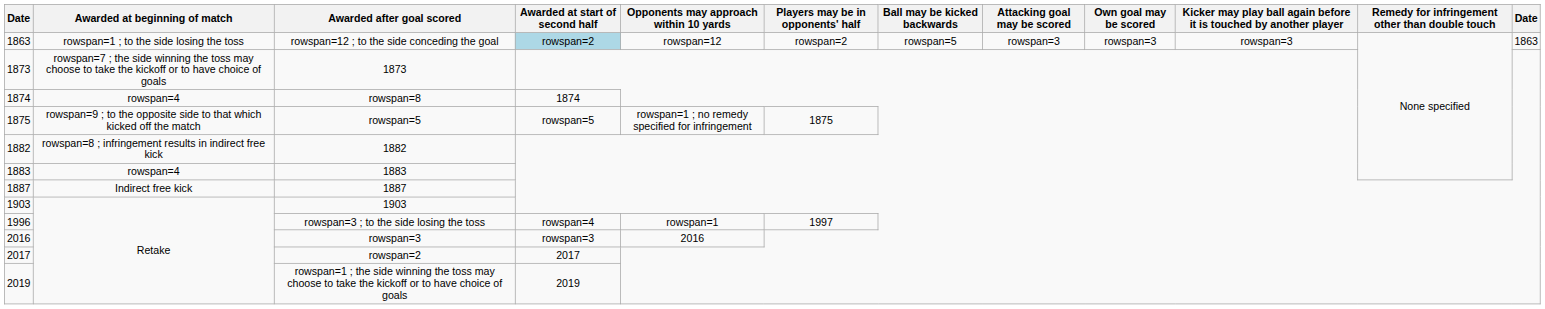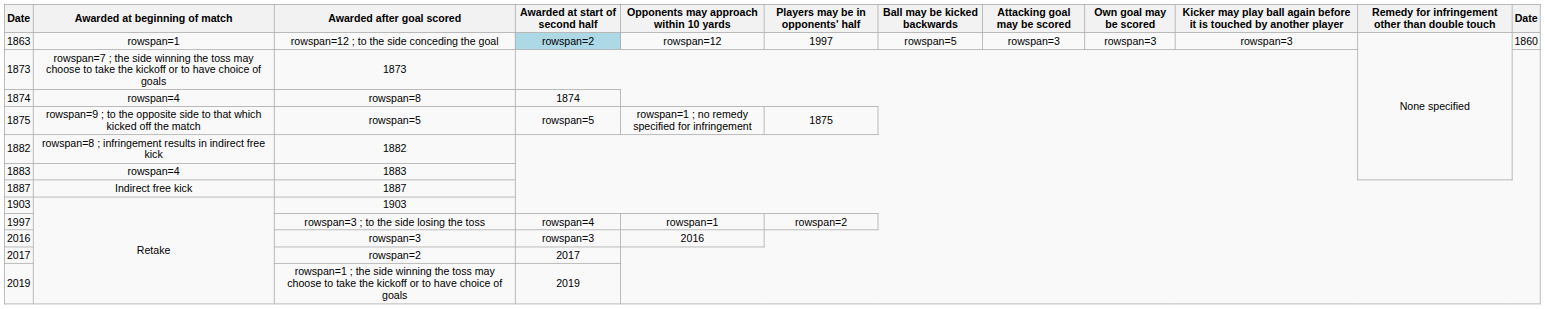(154, 41) rowspan=1 ; to the side losing the toss -> (154, 41) rowspan=1
(821, 41) rowspan=2 -> (821, 41) 1997
(1526, 41) 1863 -> (1526, 41) 1860
(19, 221) 1996 -> (19, 221) 1997
(821, 221) 1997 -> (821, 221) rowspan=2
